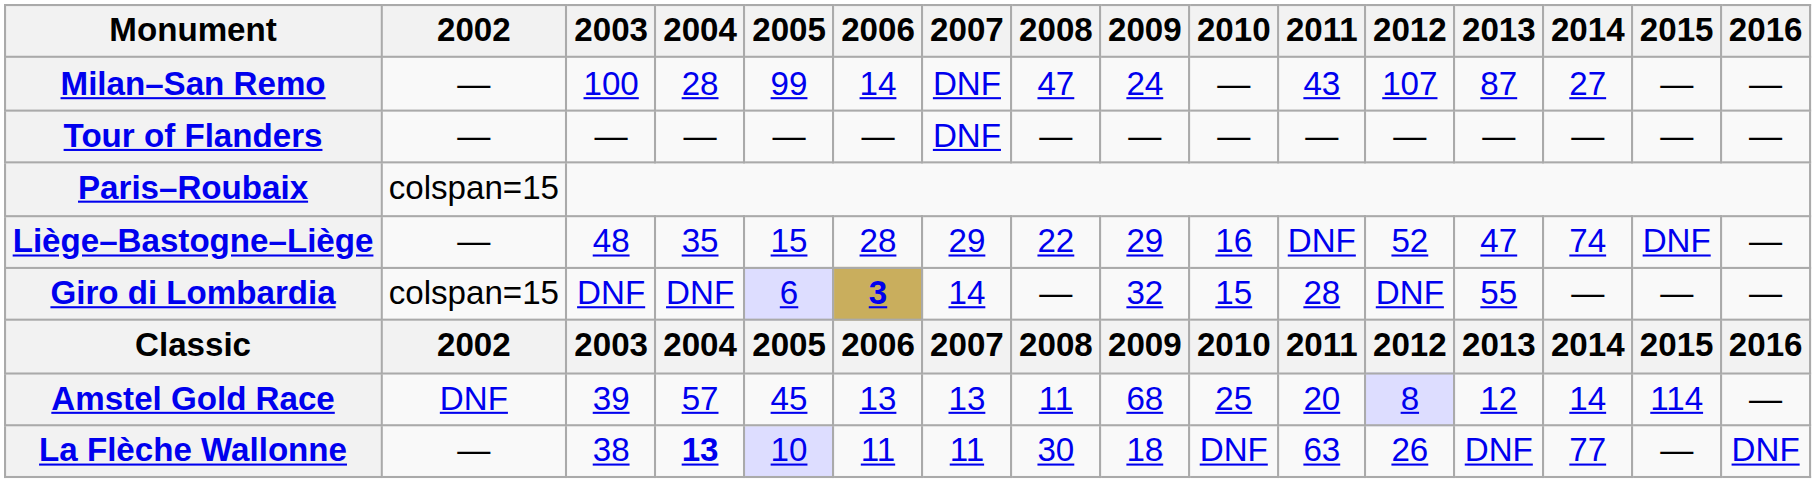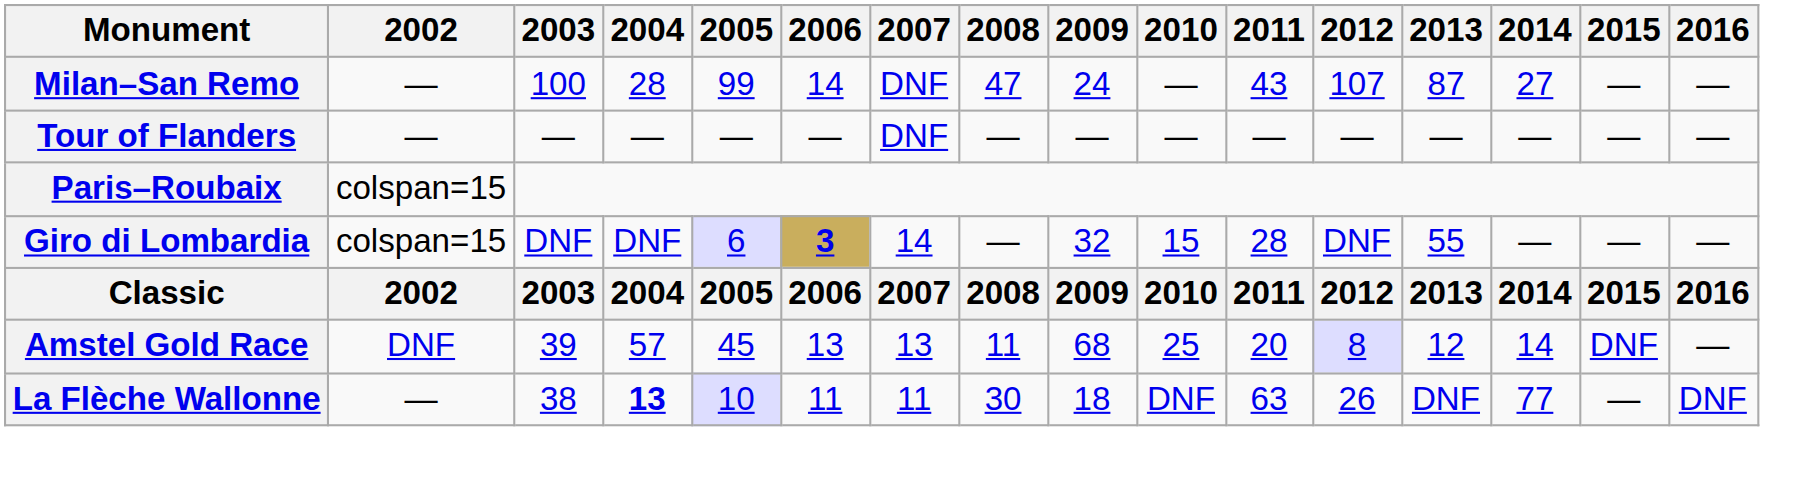- row: (193, 240)
(1677, 398) 114 -> (1624, 345) DNF
